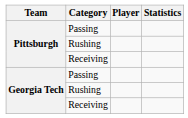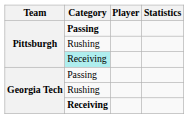(83, 28) normal -> (83, 28) bold
(88, 59) no background -> (87, 59) paleturquoise background
(88, 105) normal -> (87, 105) bold
